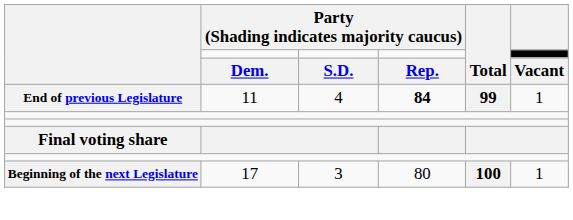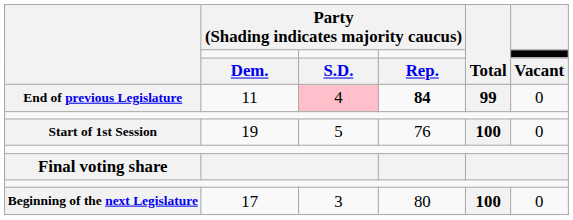(338, 97) no background -> (338, 97) pink background
(539, 97) 1 -> (539, 97) 0
+ row: (103, 132)
(539, 174) 1 -> (539, 200) 0
